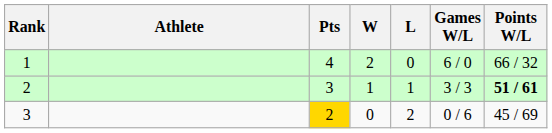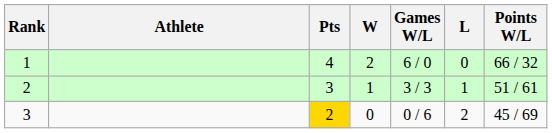columns swapped: (410, 27) <-> (458, 27)
(516, 88) bold -> (516, 88) normal
